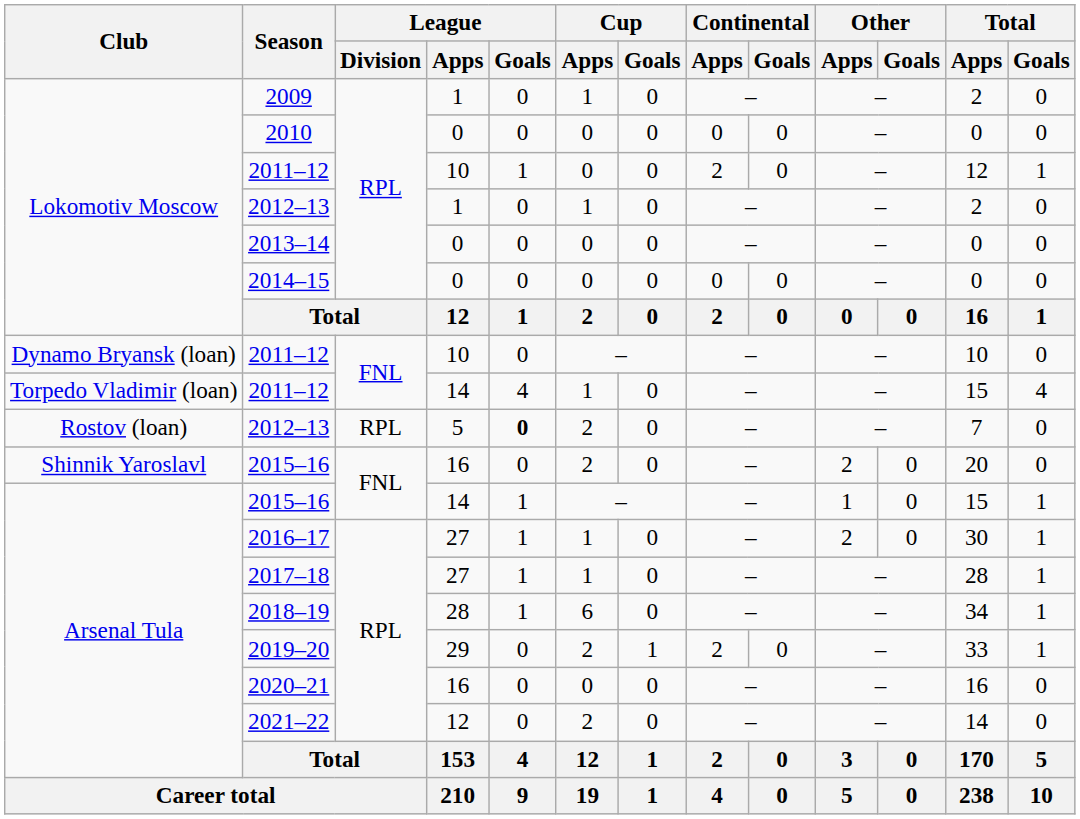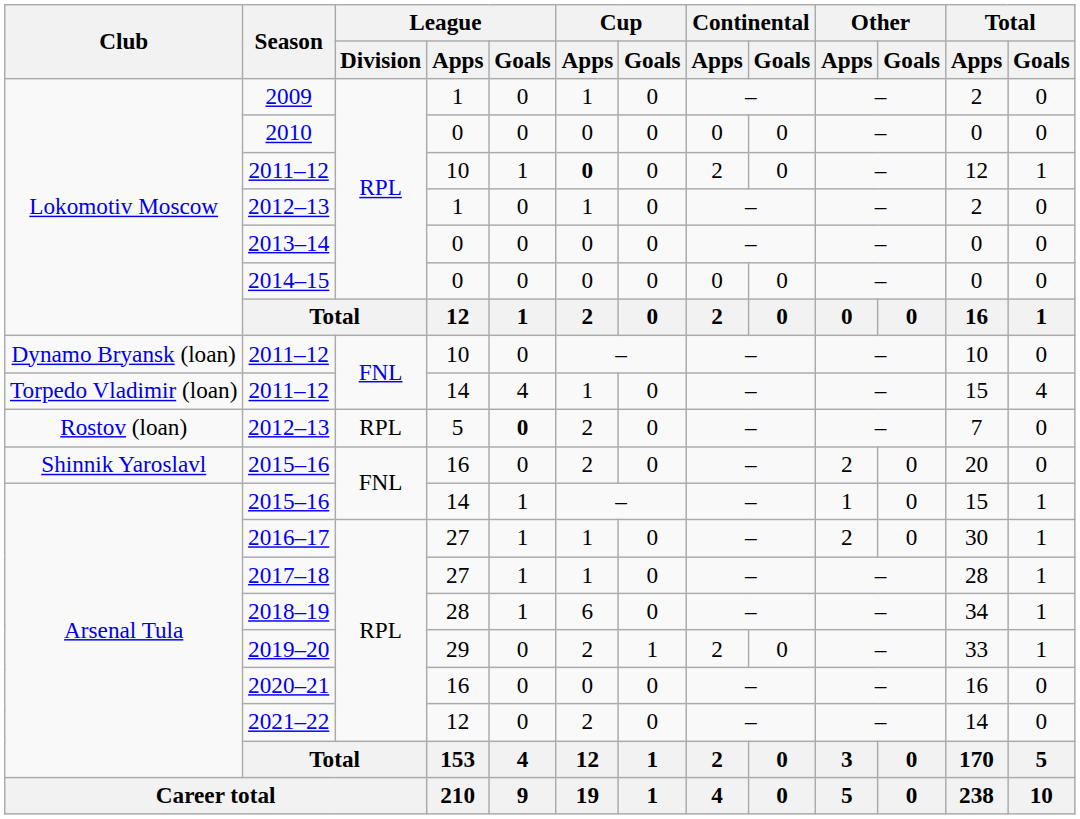(587, 170) normal -> (587, 170) bold
